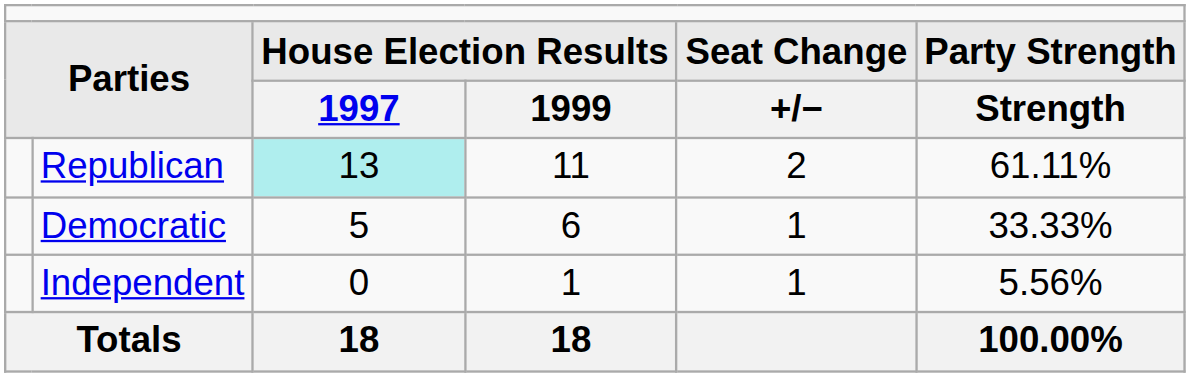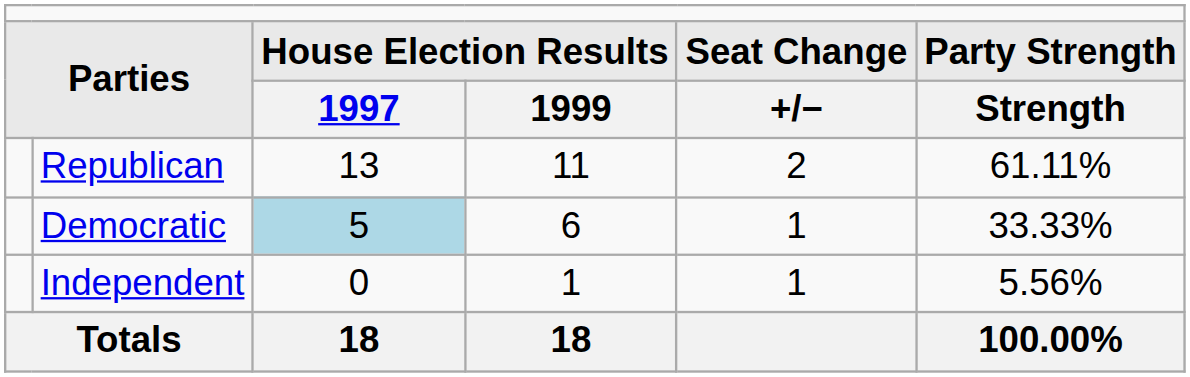(359, 166) paleturquoise background -> (359, 166) no background
(359, 224) no background -> (359, 224) lightblue background
